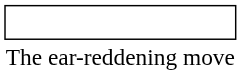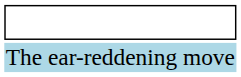(120, 57) no background -> (120, 57) lightblue background
